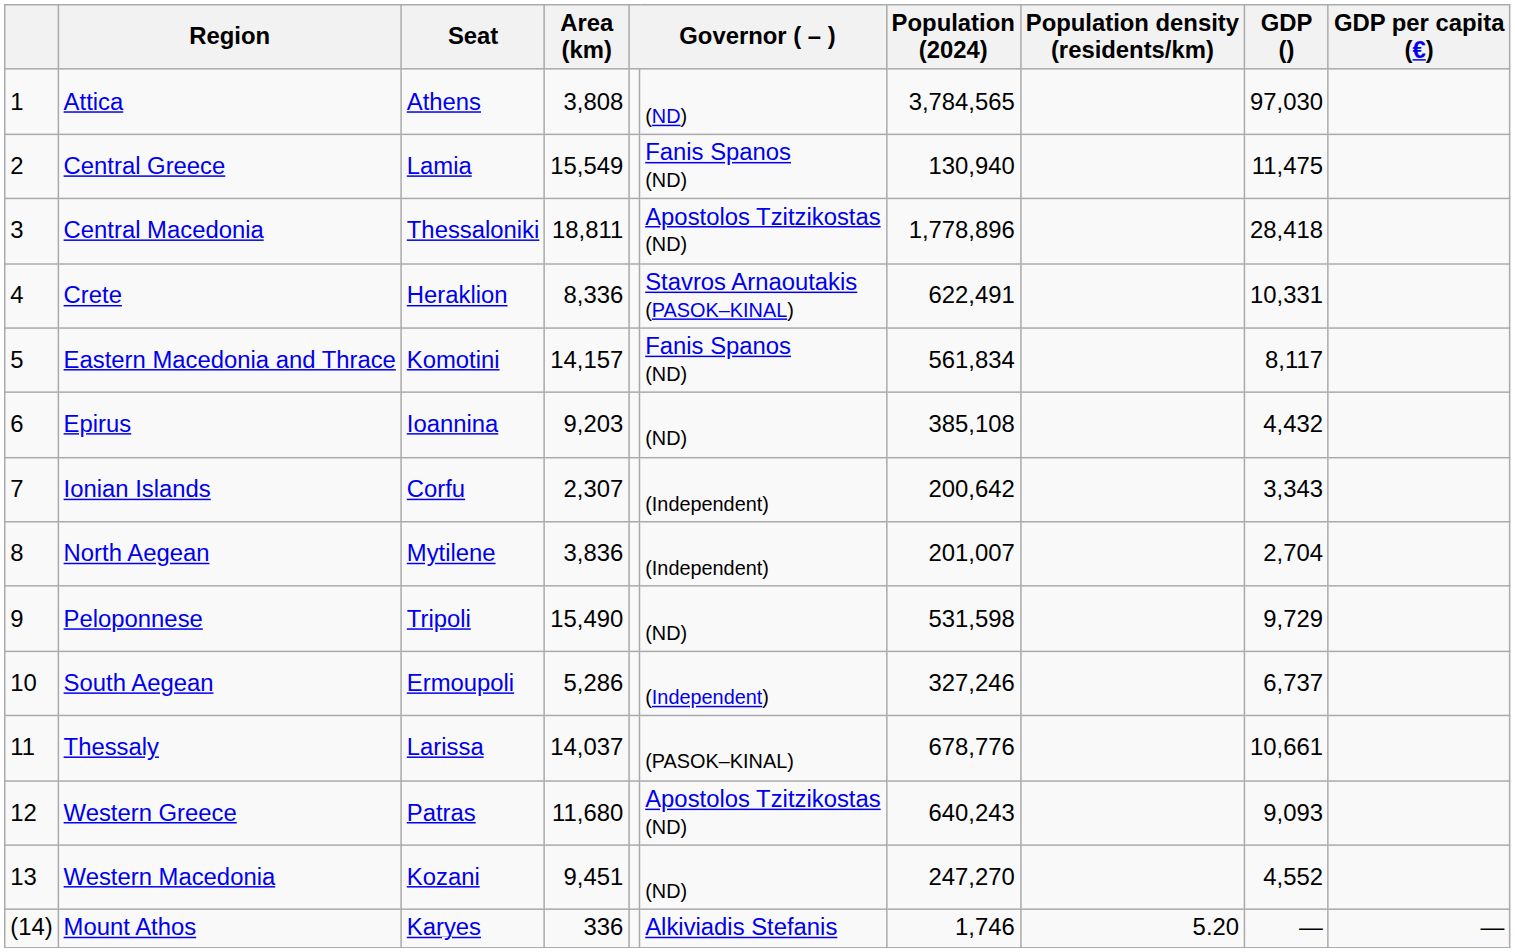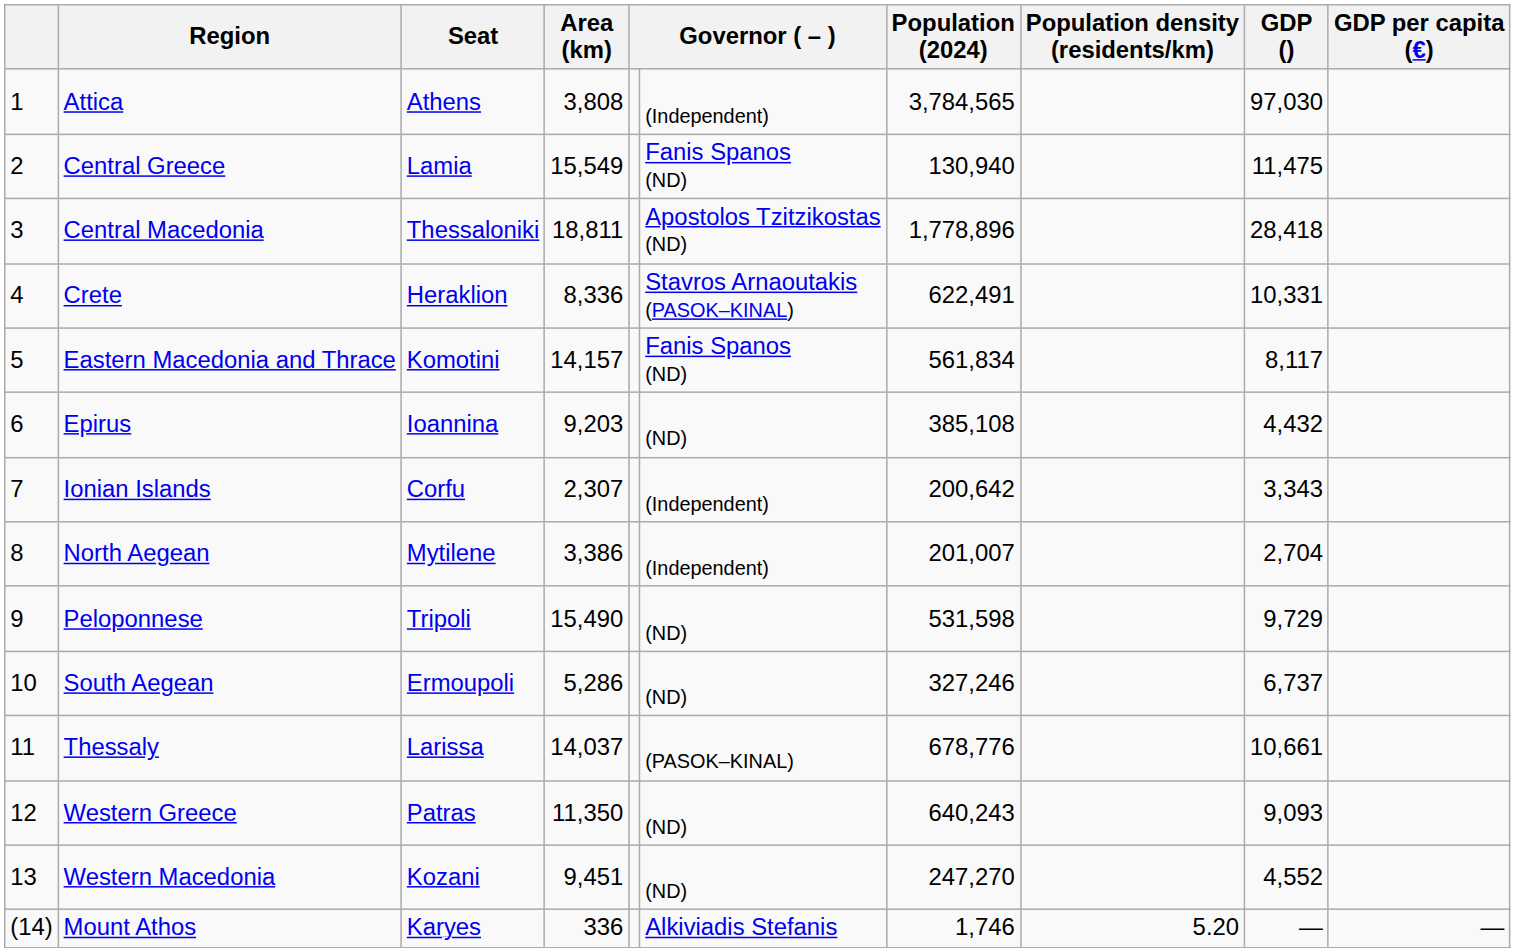(666, 116) (ND) -> (707, 116) (Independent)
(593, 553) 3,836 -> (593, 553) 3,386
(707, 698) (Independent) -> (666, 698) (ND)
(588, 812) 11,680 -> (588, 812) 11,350
(763, 812) Apostolos Tzitzikostas (ND) -> (666, 827) (ND)
